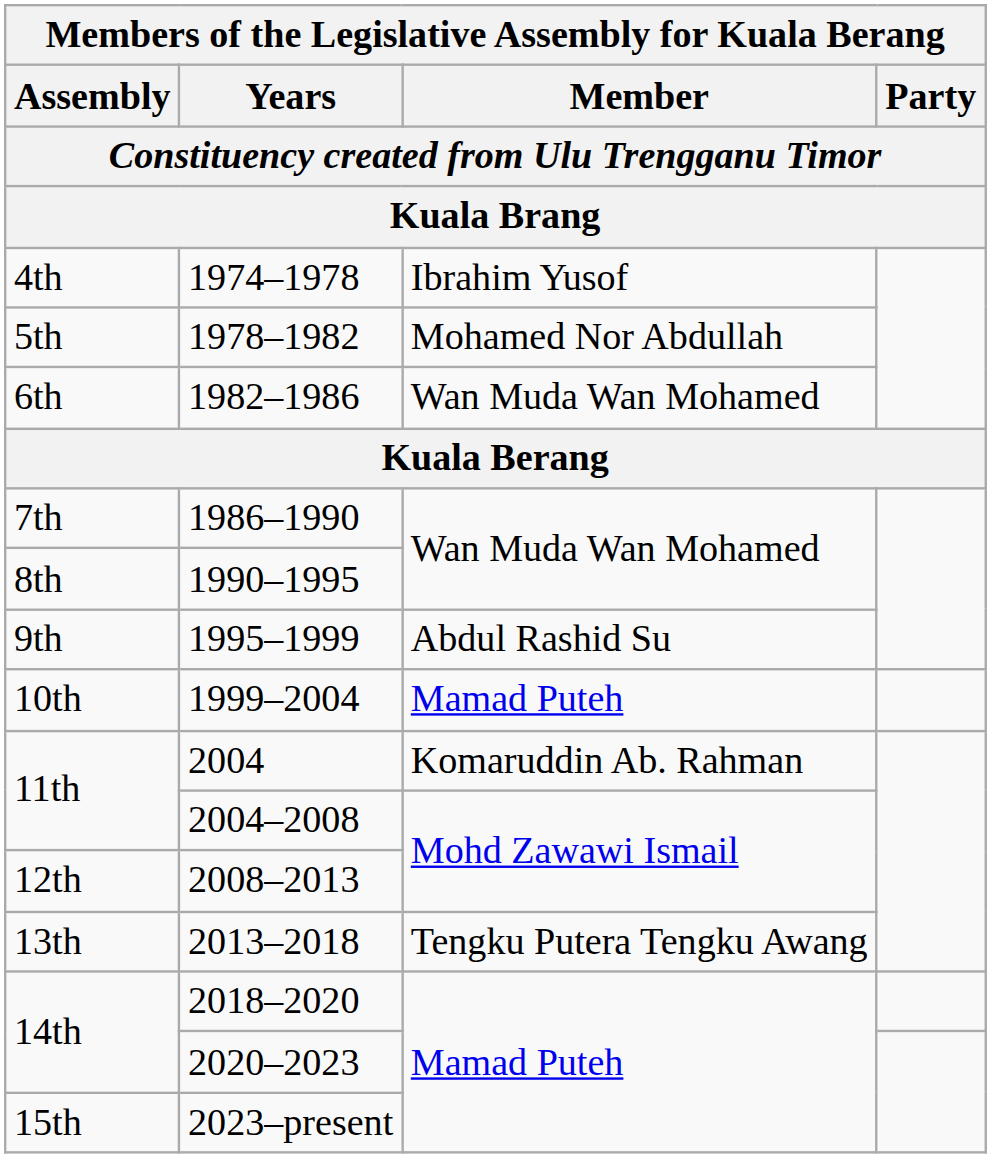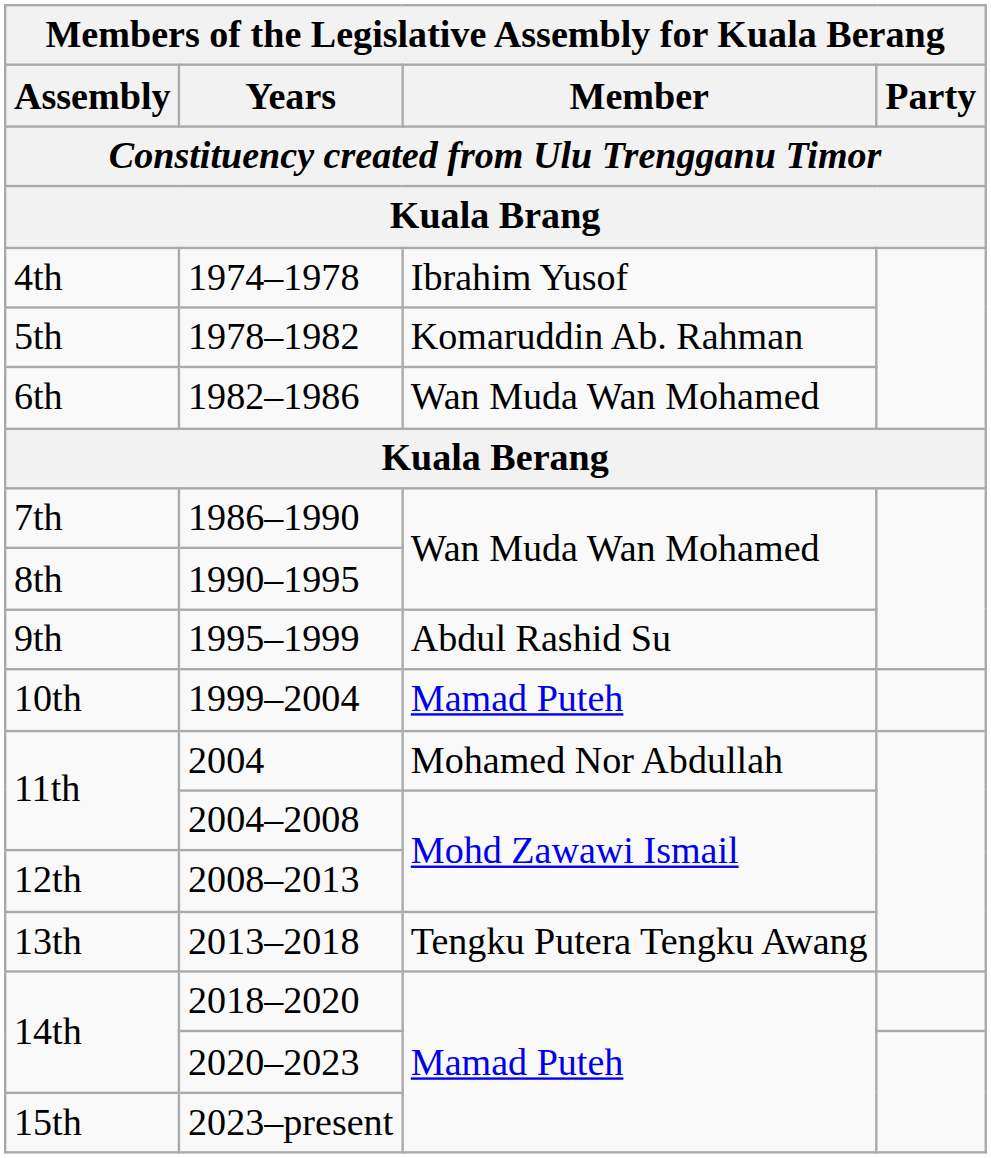(597, 336) Mohamed Nor Abdullah -> (607, 336) Komaruddin Ab. Rahman
(607, 759) Komaruddin Ab. Rahman -> (597, 759) Mohamed Nor Abdullah
